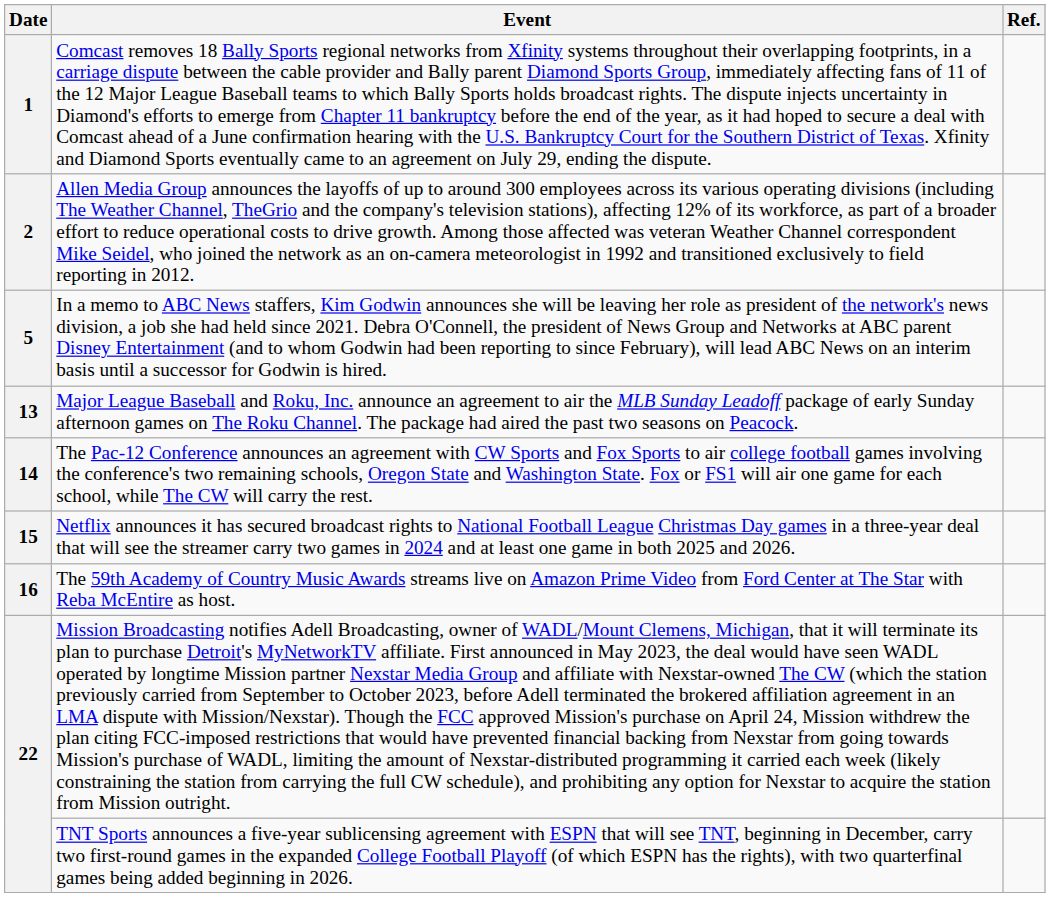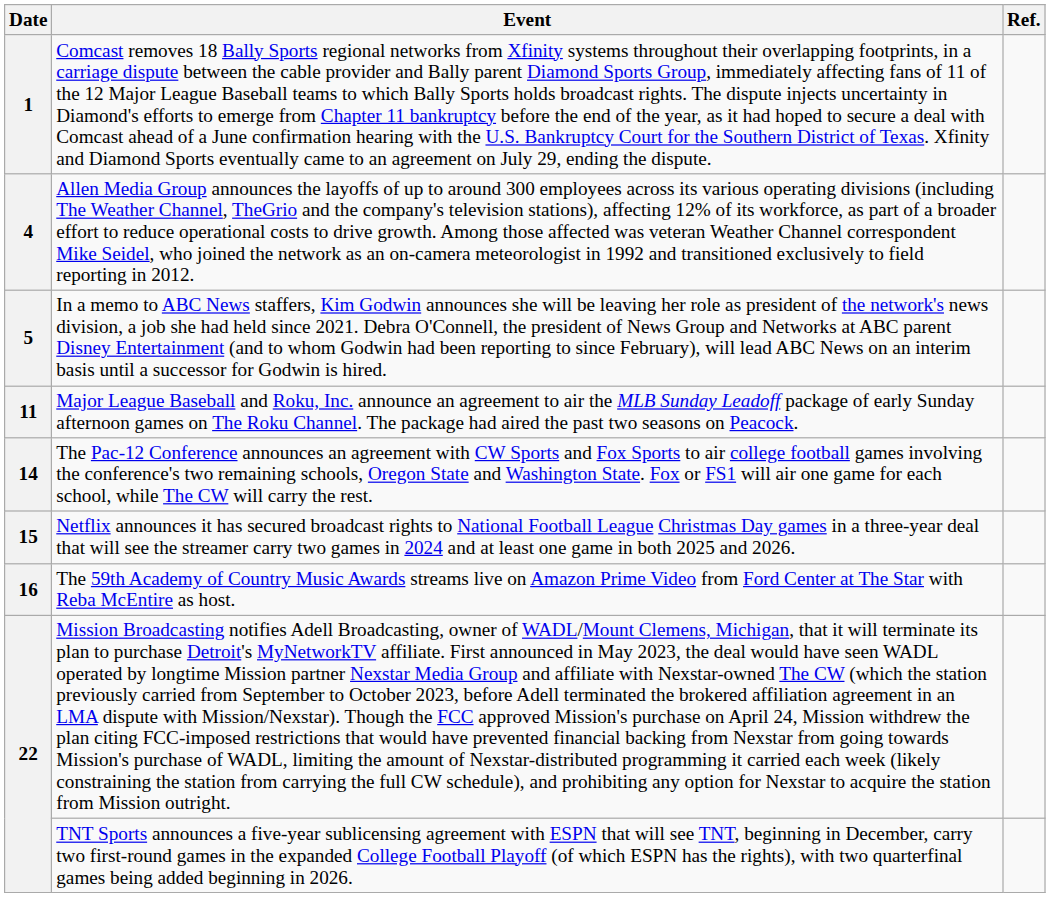(28, 231) 2 -> (28, 231) 4
(28, 411) 13 -> (28, 411) 11
